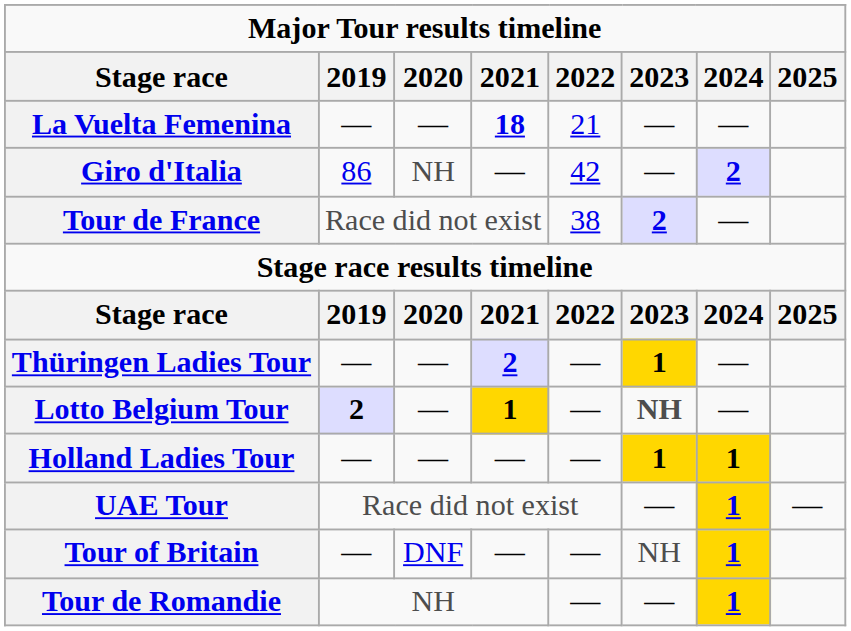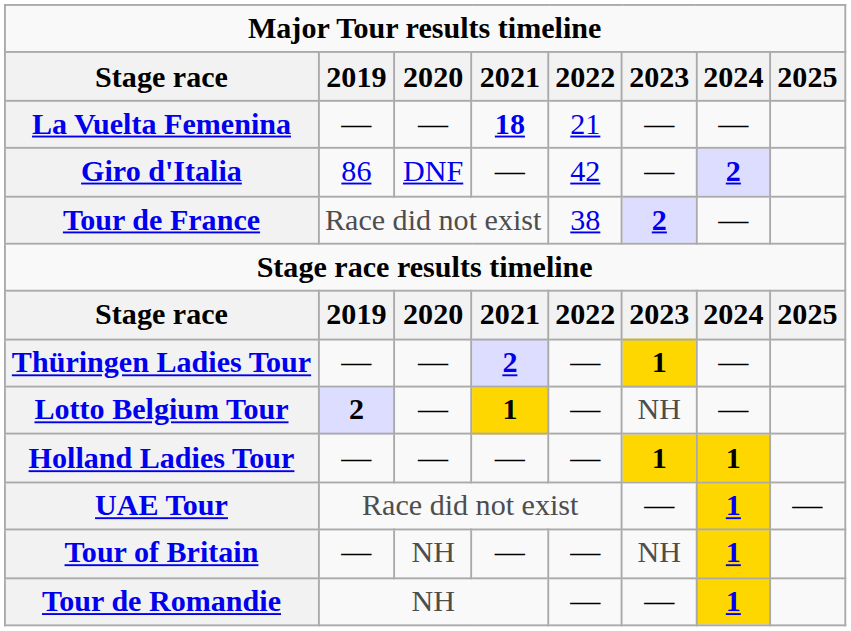(433, 171) NH -> (433, 171) DNF
(659, 409) bold -> (659, 409) normal
(433, 553) DNF -> (433, 553) NH
